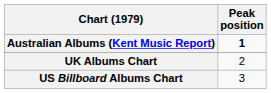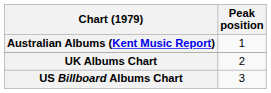(242, 43) bold -> (242, 43) normal
